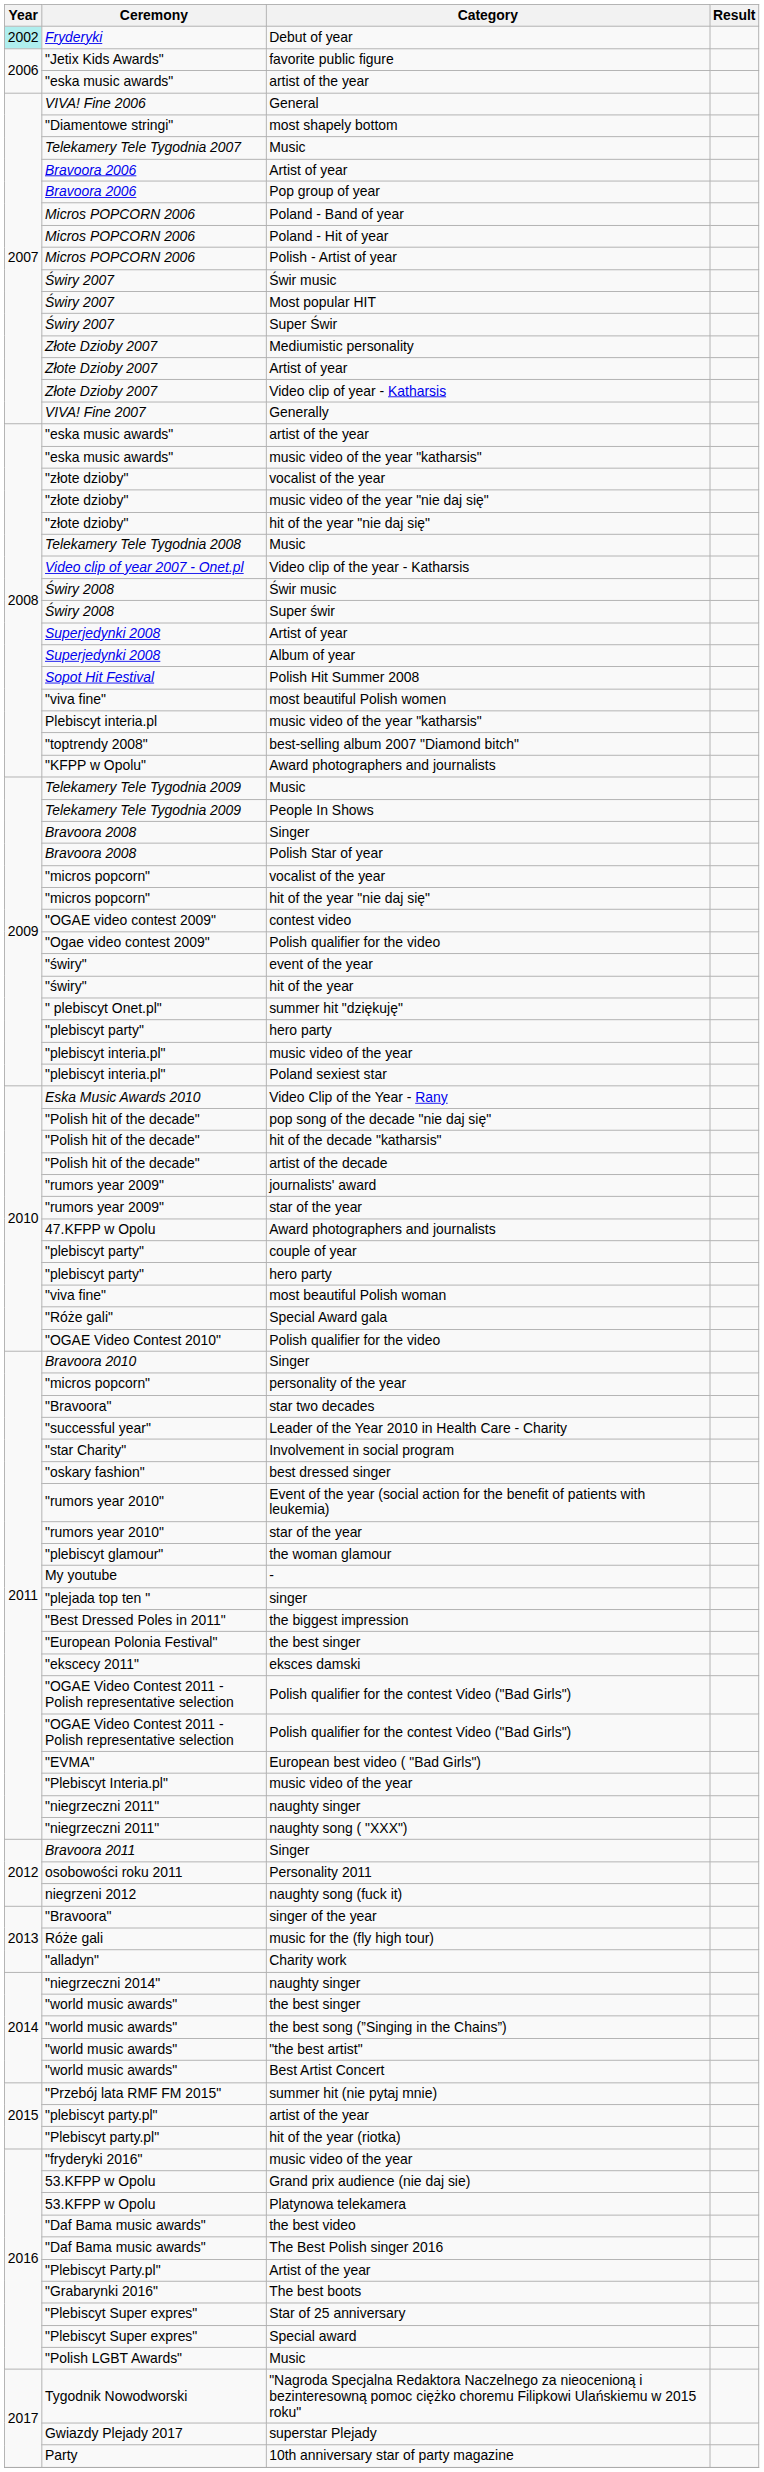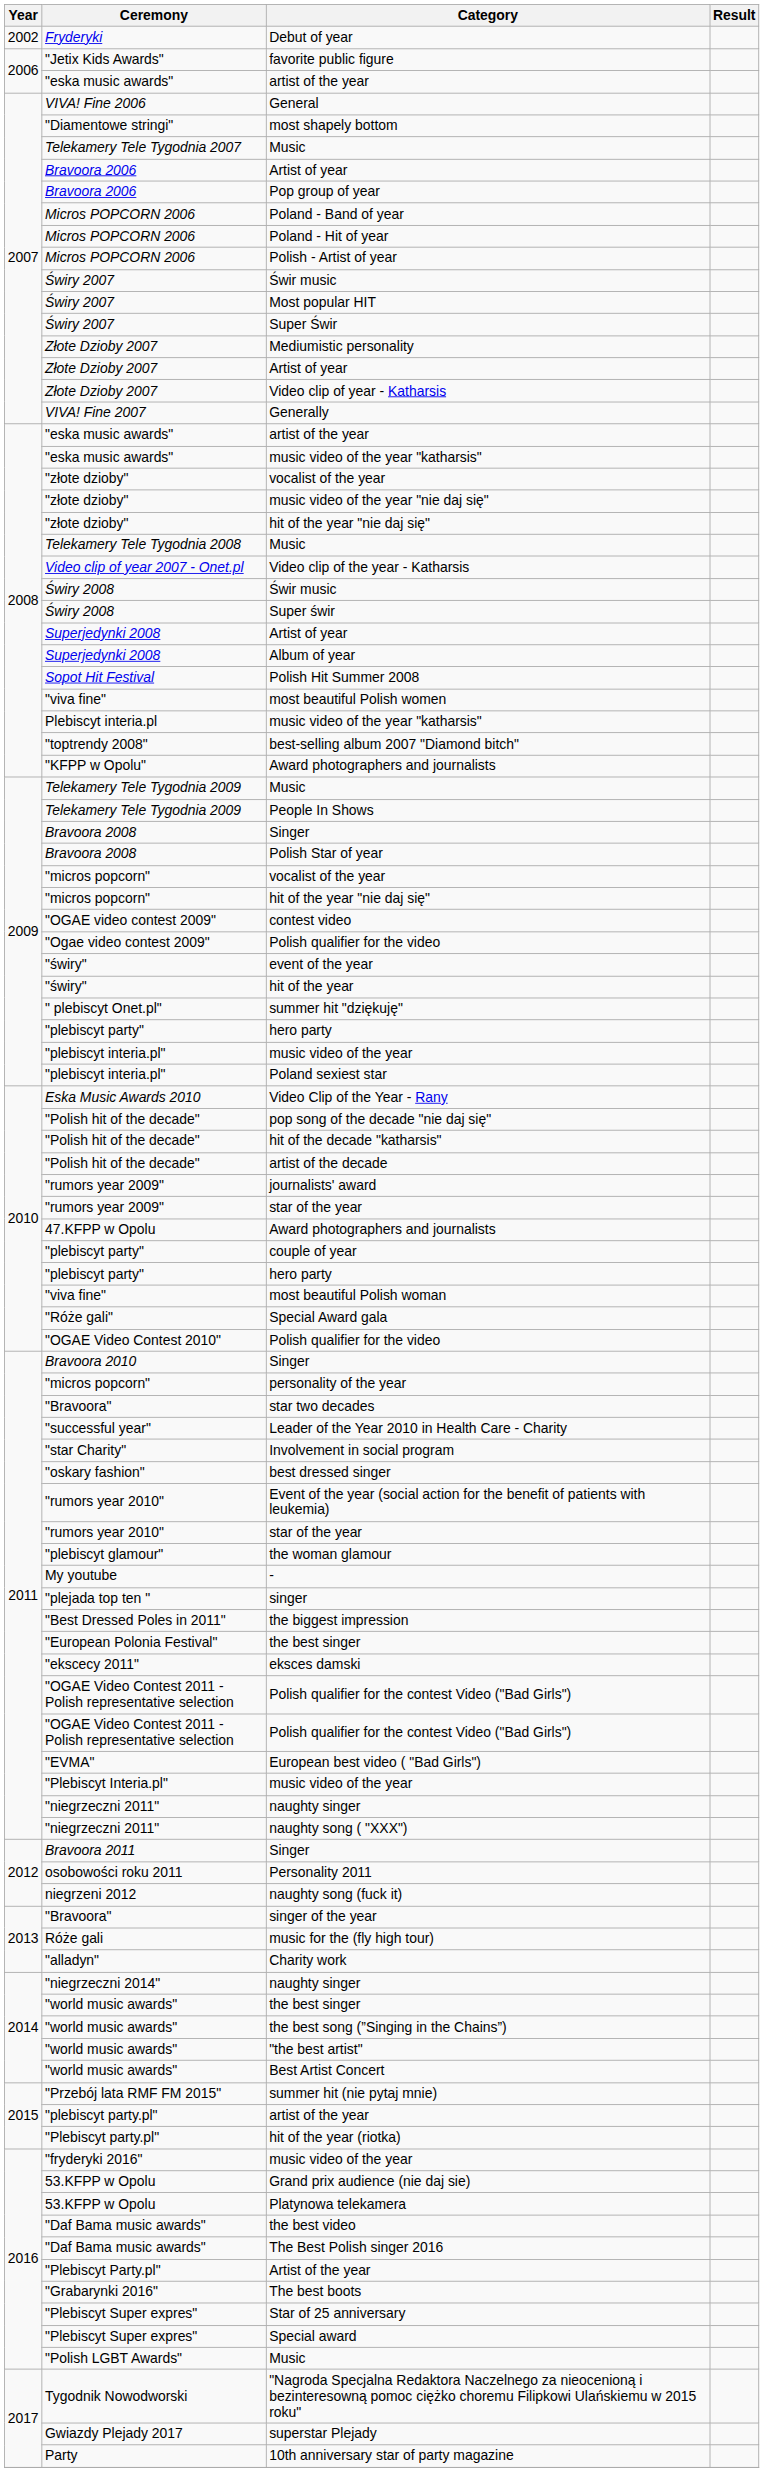(23, 37) paleturquoise background -> (23, 37) no background
